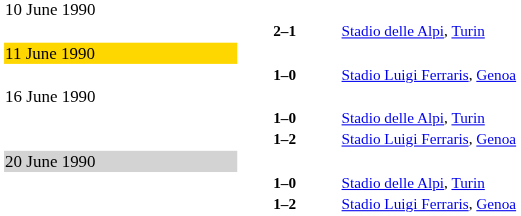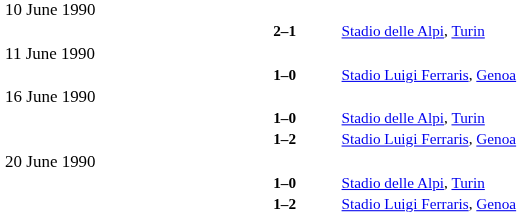(50, 53) gold background -> (50, 53) no background
(50, 161) lightgrey background -> (50, 161) no background
